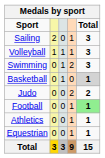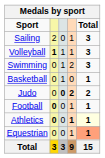(54, 52) normal -> (54, 52) bold
(88, 79) lightgrey background -> (88, 79) no background
(63, 93) normal -> (63, 93) bold
(72, 93) normal -> (72, 93) bold
(54, 106) normal -> (54, 106) bold
(88, 106) lightgreen background -> (88, 106) no background
(54, 120) normal -> (54, 120) bold
(72, 120) normal -> (72, 120) bold
(88, 120) no background -> (88, 120) lightyellow background
(88, 133) no background -> (88, 133) lightsalmon background
